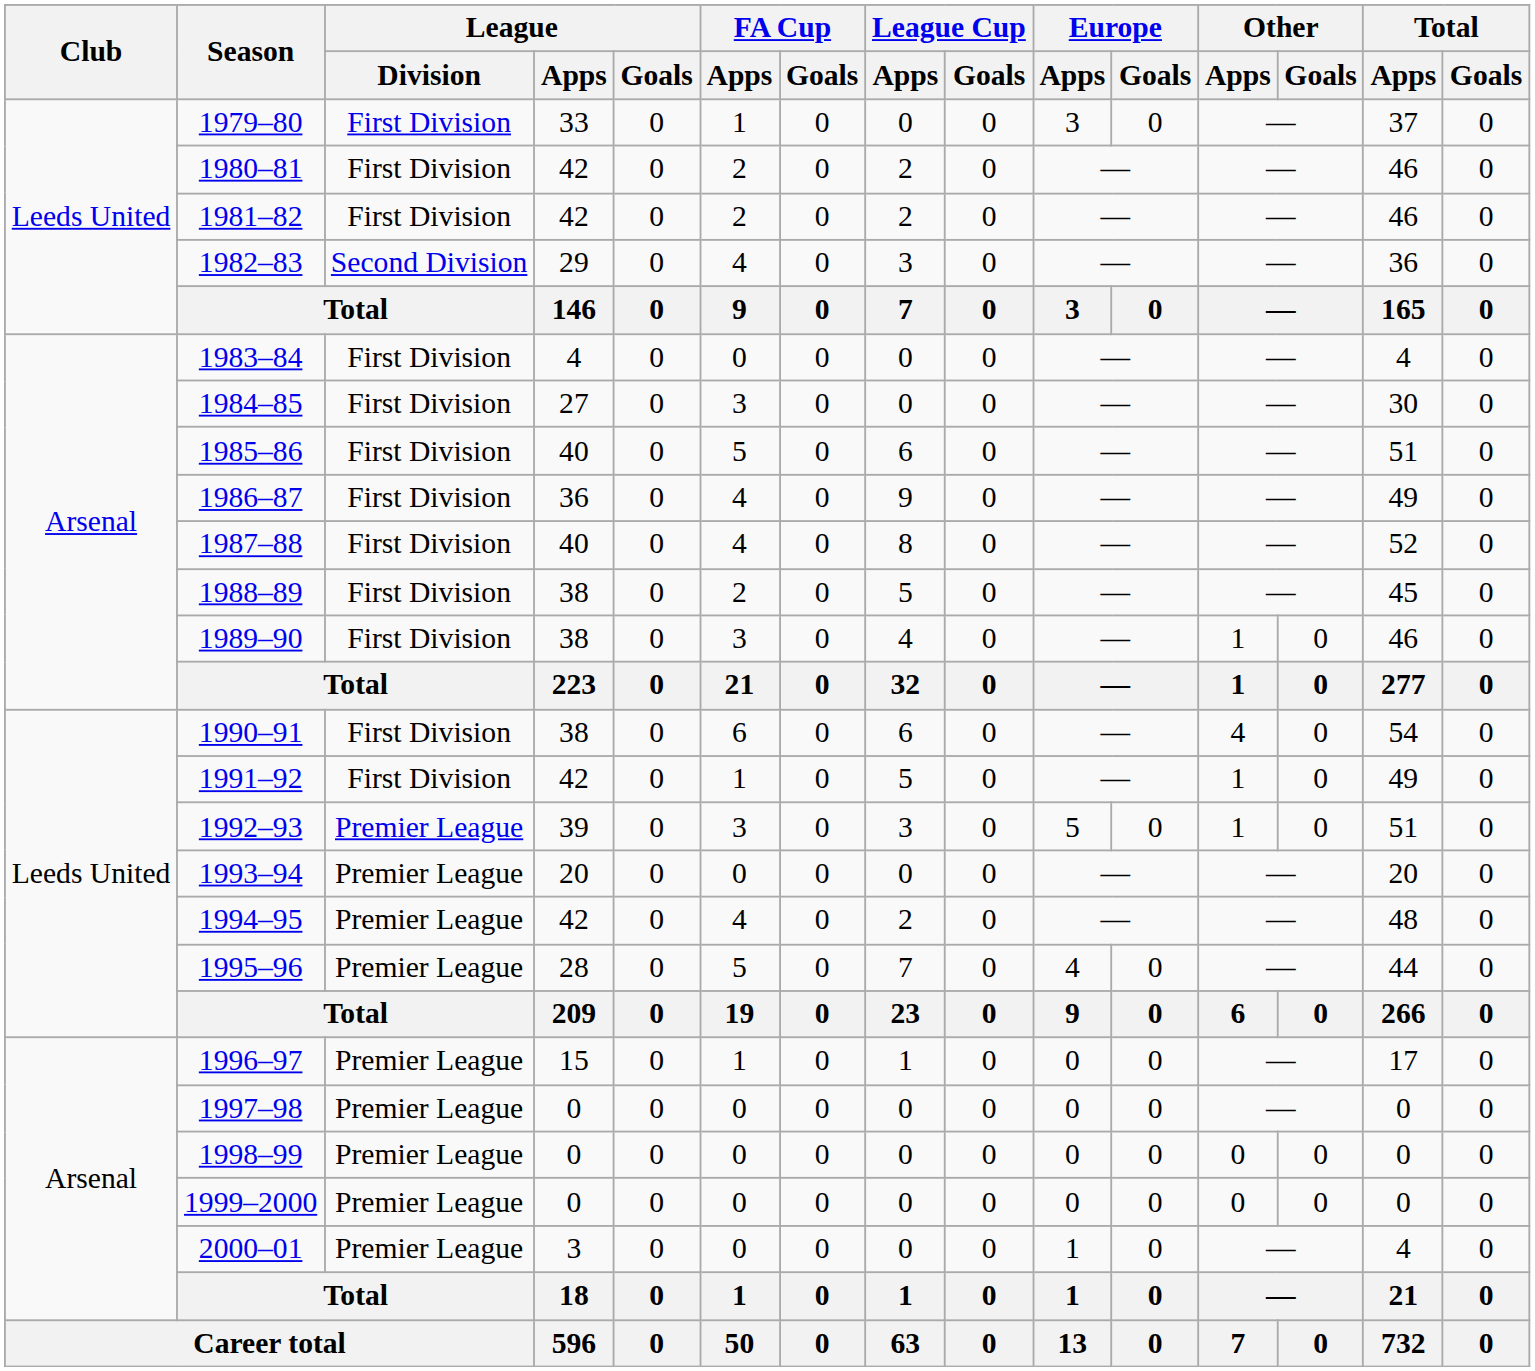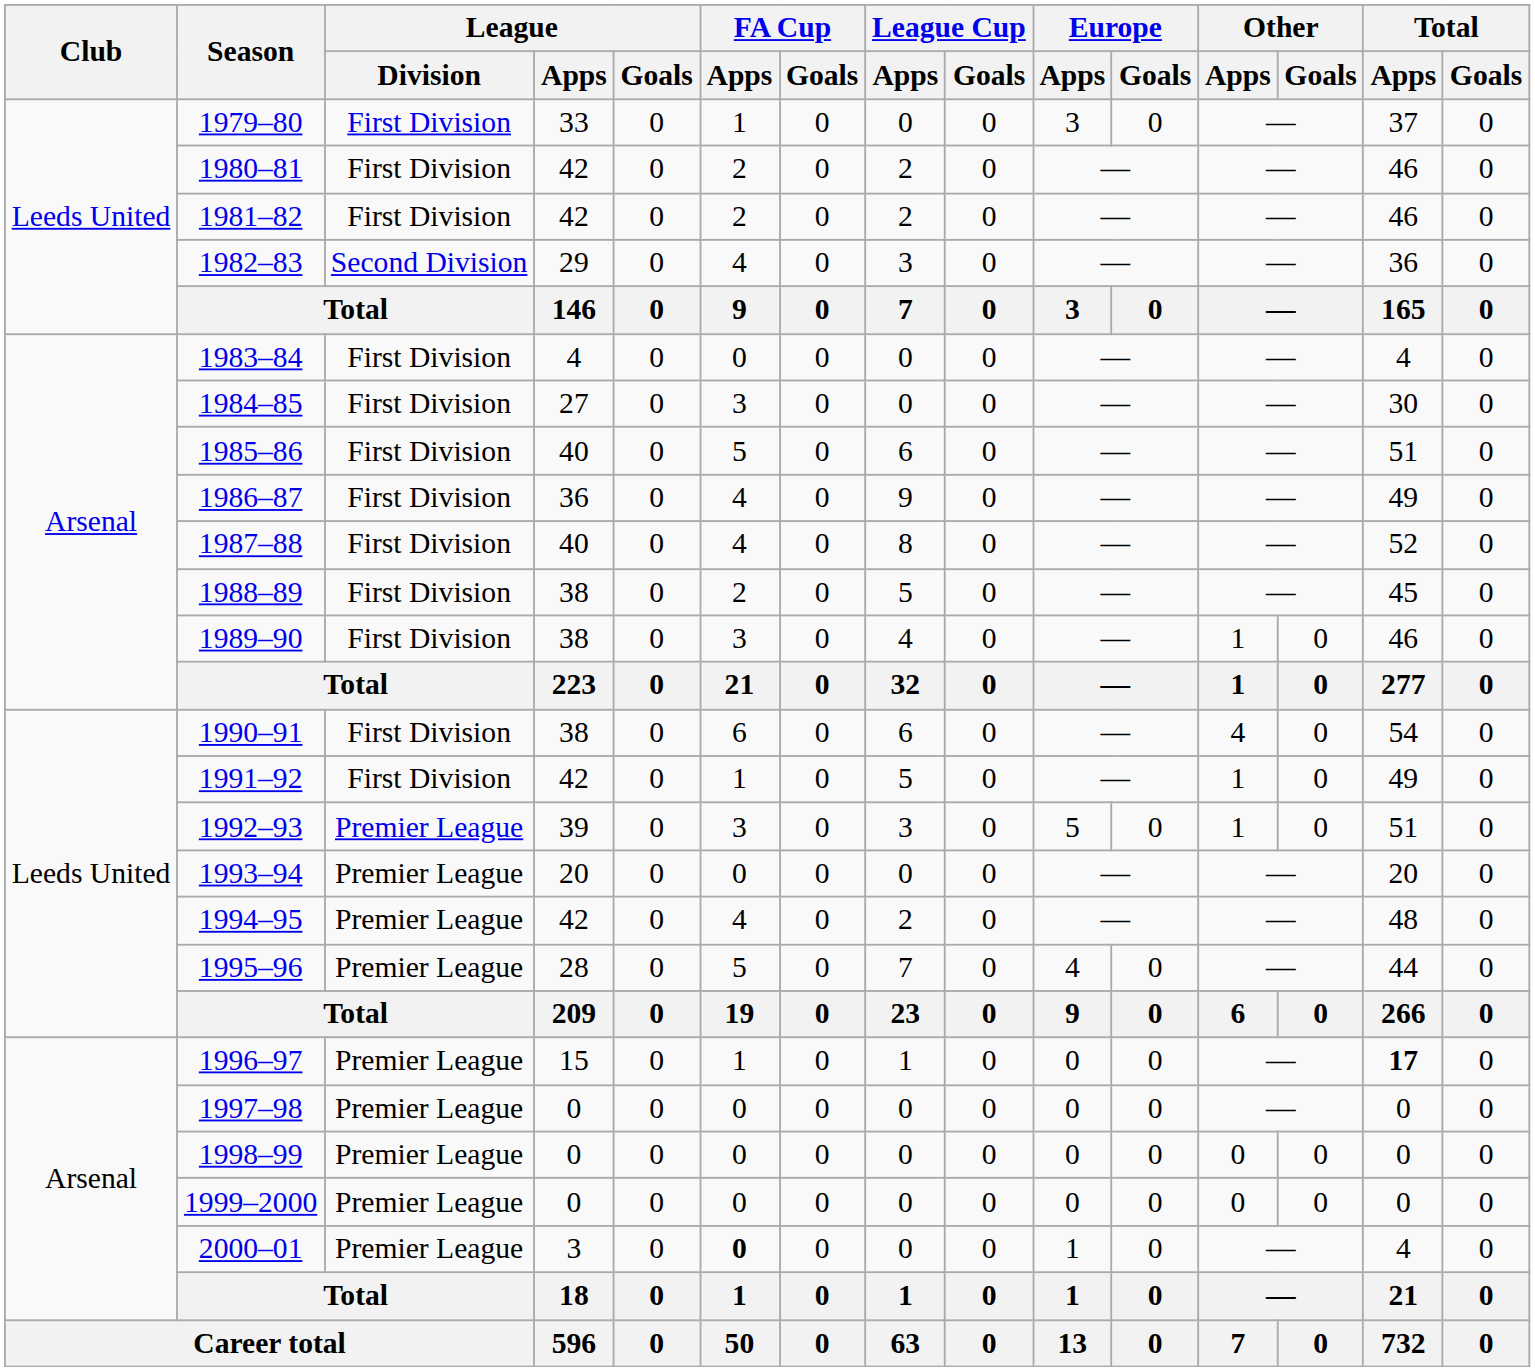(1403, 1060) normal -> (1403, 1060) bold
(739, 1248) normal -> (739, 1248) bold
